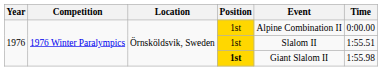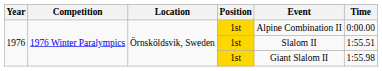(236, 58) bold -> (236, 58) normal
